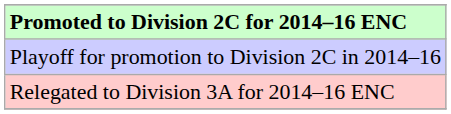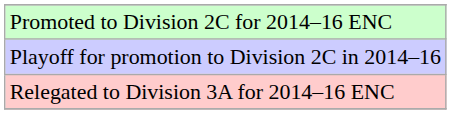(208, 21) bold -> (201, 21) normal
